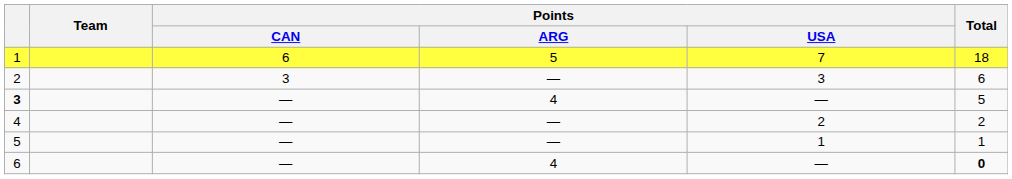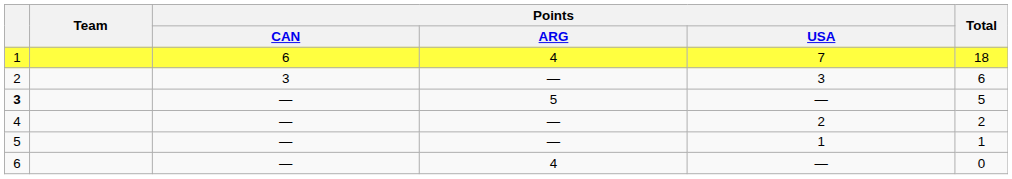(553, 58) 5 -> (553, 58) 4
(553, 100) 4 -> (553, 100) 5
(982, 164) bold -> (982, 164) normal
